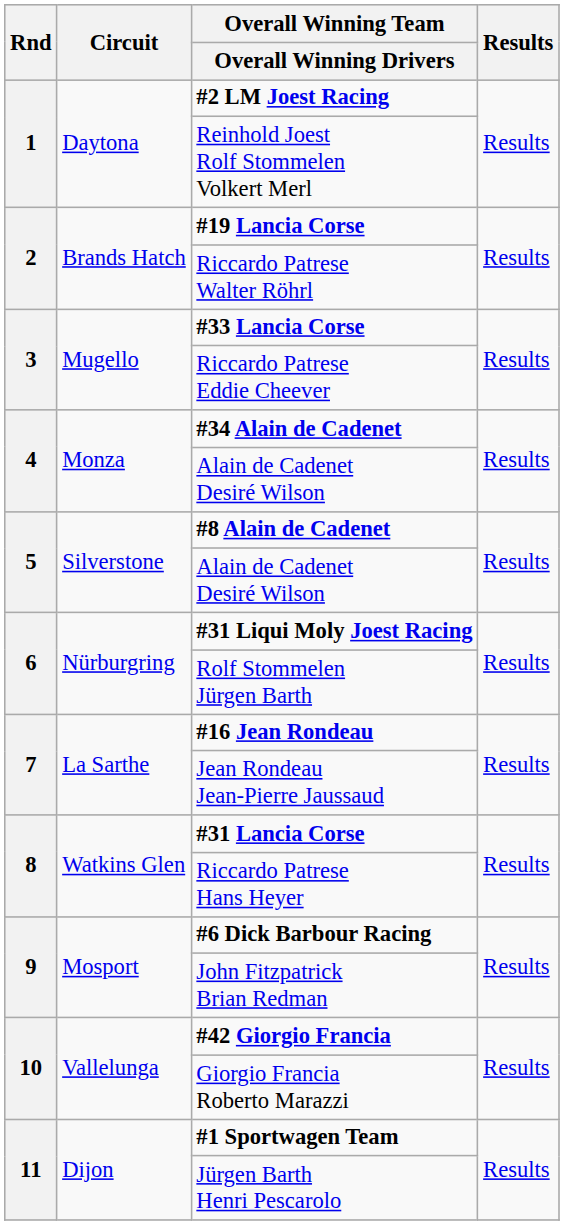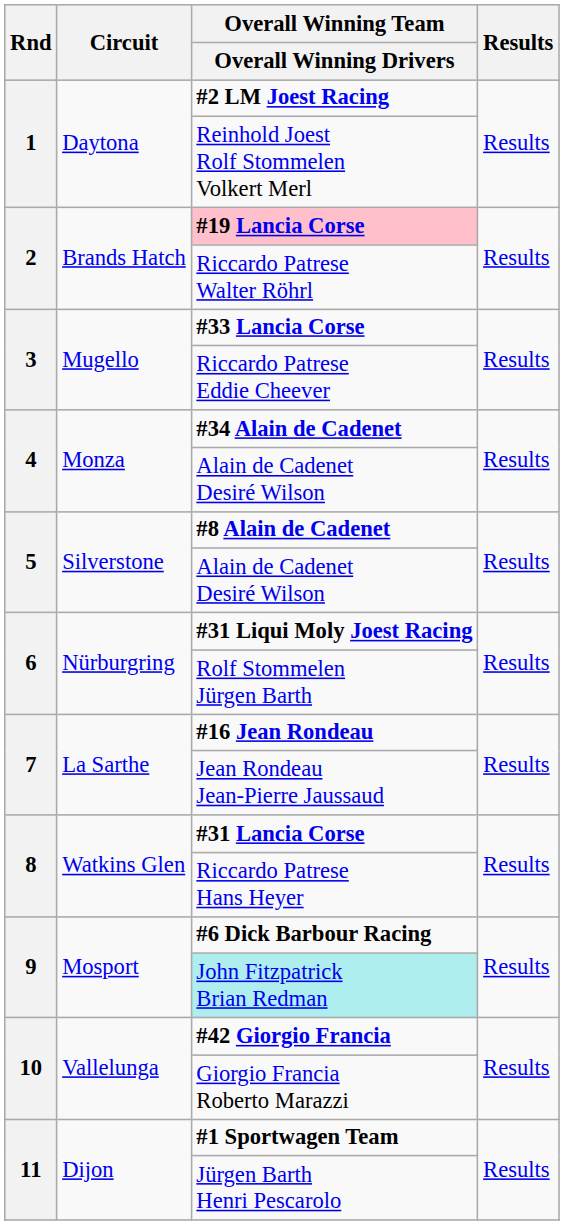(280, 226) no background -> (280, 226) pink background
(269, 985) no background -> (269, 985) paleturquoise background
